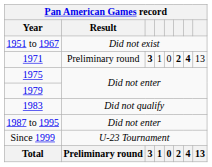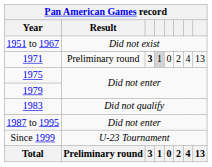(159, 59) no background -> (159, 59) lightgrey background
(178, 59) bold -> (178, 59) normal
(188, 59) bold -> (188, 59) normal
